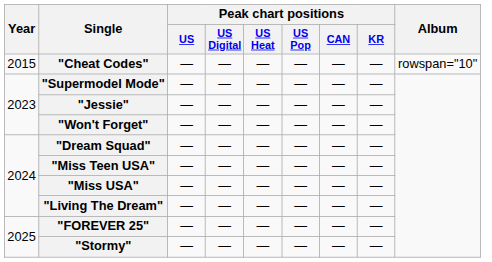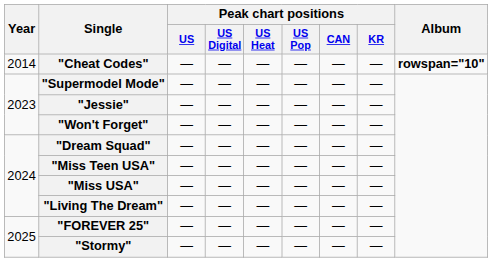(22, 64) 2015 -> (22, 64) 2014
(438, 64) normal -> (441, 64) bold
